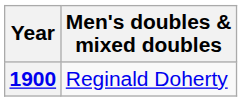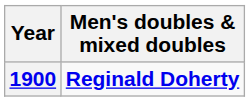(147, 78) normal -> (153, 78) bold
